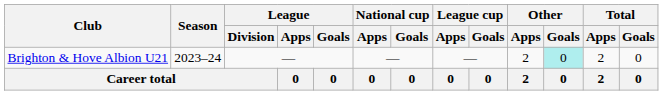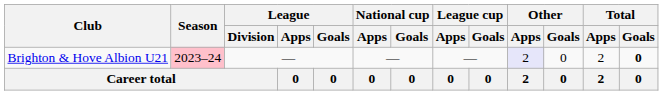(198, 57) no background -> (198, 57) pink background
(526, 57) no background -> (526, 57) lavender background
(563, 57) paleturquoise background -> (563, 57) no background
(638, 57) normal -> (638, 57) bold
